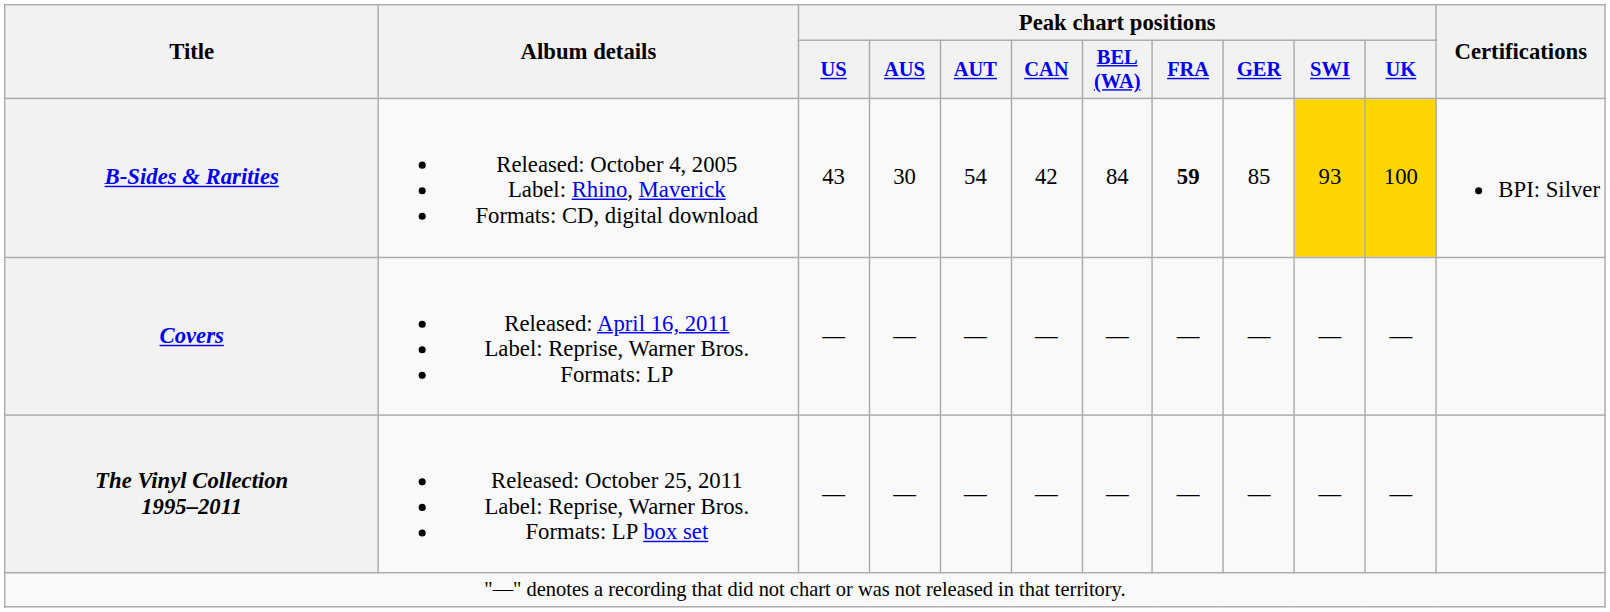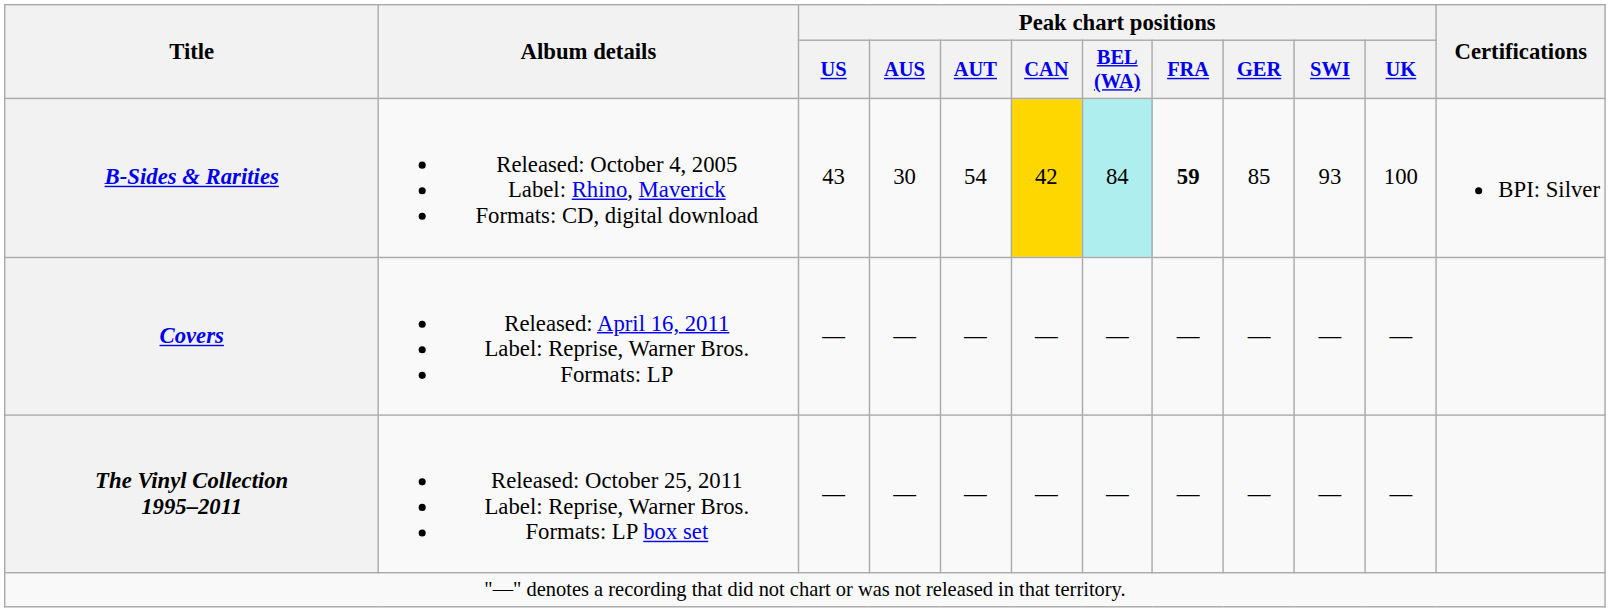(1046, 177) no background -> (1046, 177) gold background
(1117, 177) no background -> (1117, 177) paleturquoise background
(1330, 177) gold background -> (1330, 177) no background
(1401, 177) gold background -> (1401, 177) no background
